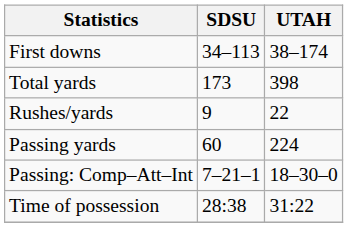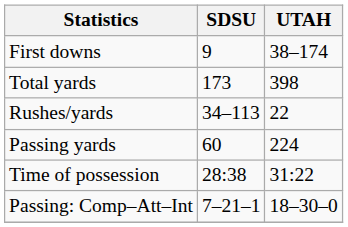(231, 51) 34–113 -> (207, 51) 9
(207, 113) 9 -> (231, 113) 34–113
rows swapped: (101, 175) <-> (84, 206)
